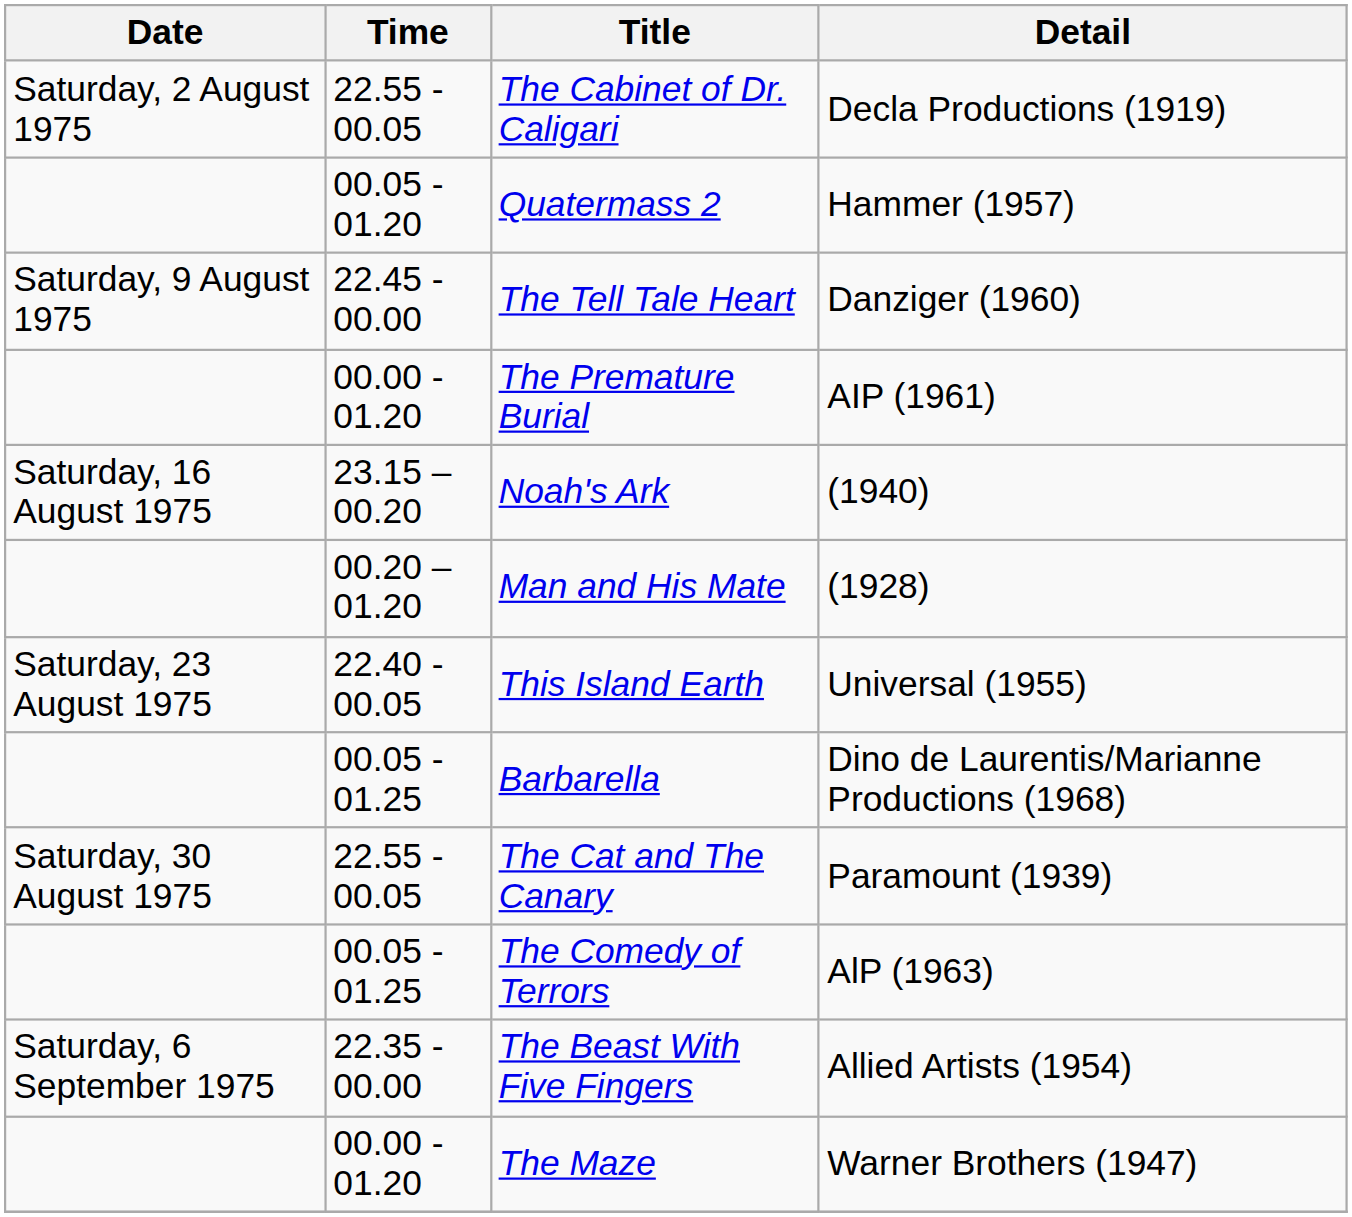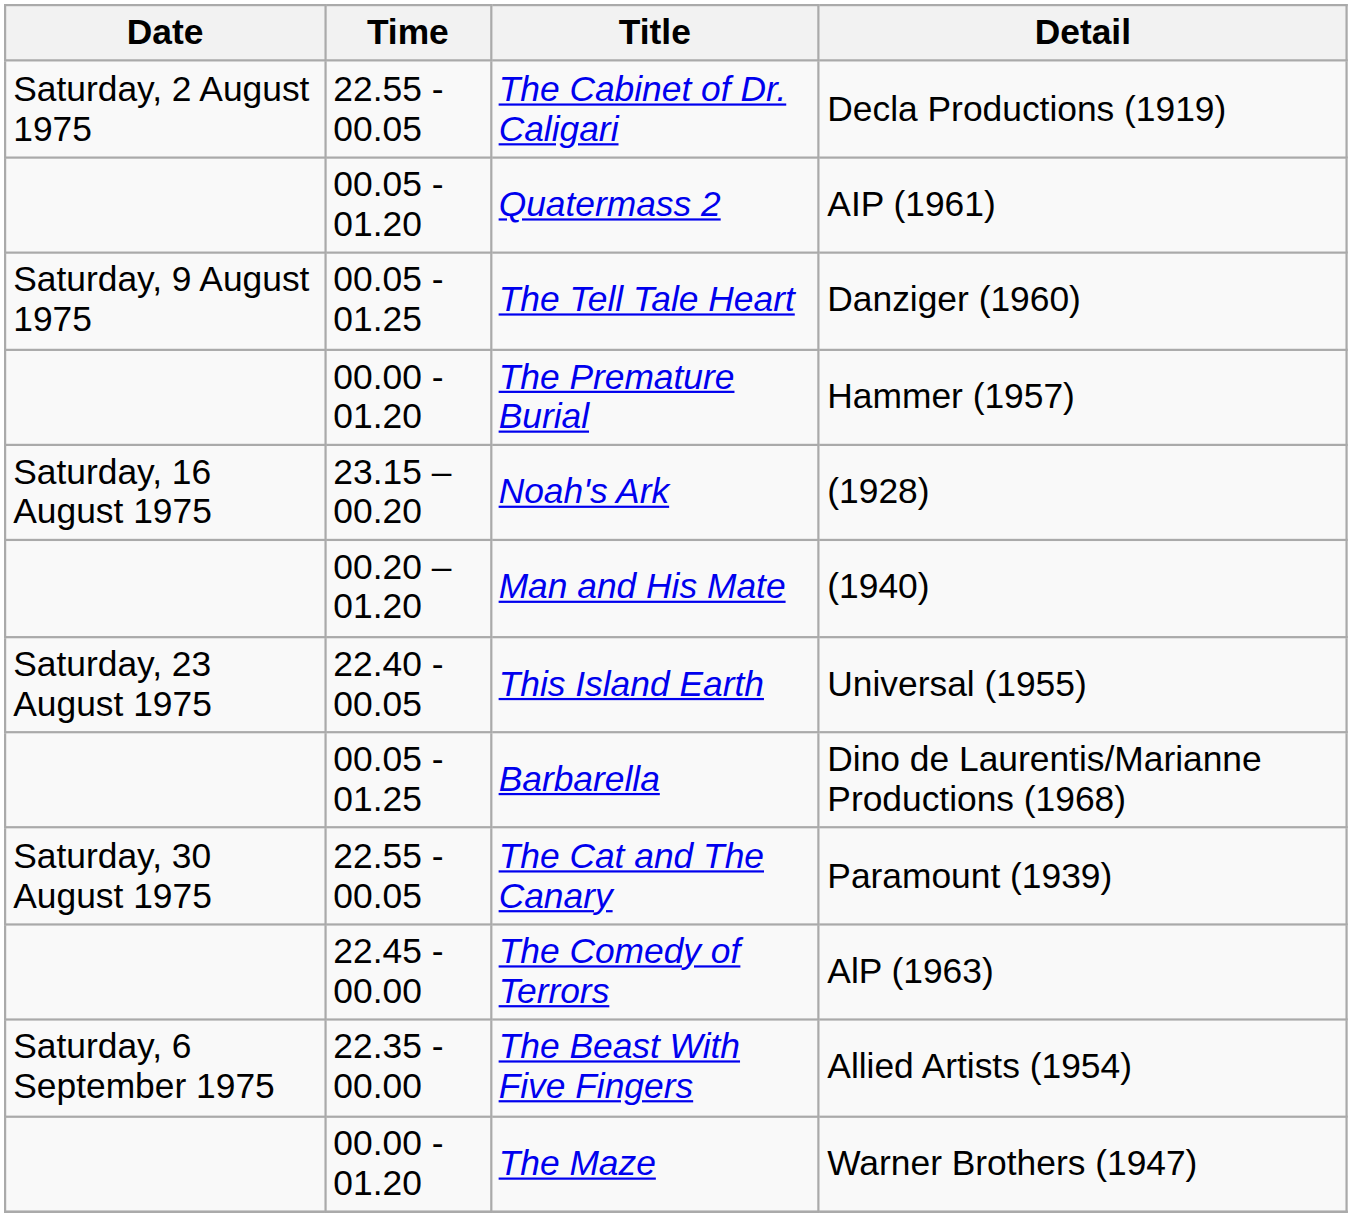(951, 204) Hammer (1957) -> (911, 204) AIP (1961)
(388, 300) 22.45 - 00.00 -> (388, 300) 00.05 - 01.25
(911, 396) AIP (1961) -> (951, 396) Hammer (1957)
(878, 491) (1940) -> (878, 491) (1928)
(878, 587) (1928) -> (878, 587) (1940)
(388, 971) 00.05 - 01.25 -> (388, 971) 22.45 - 00.00
